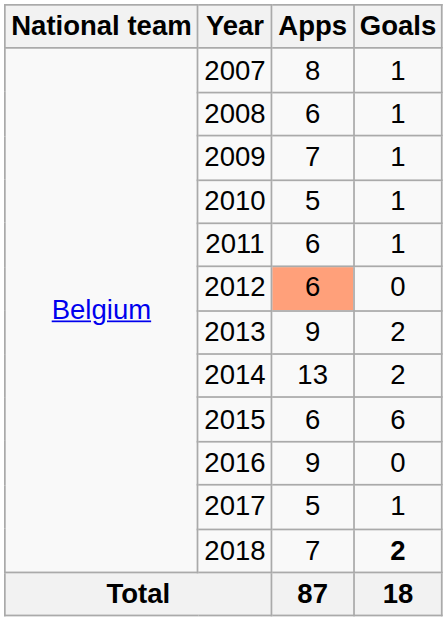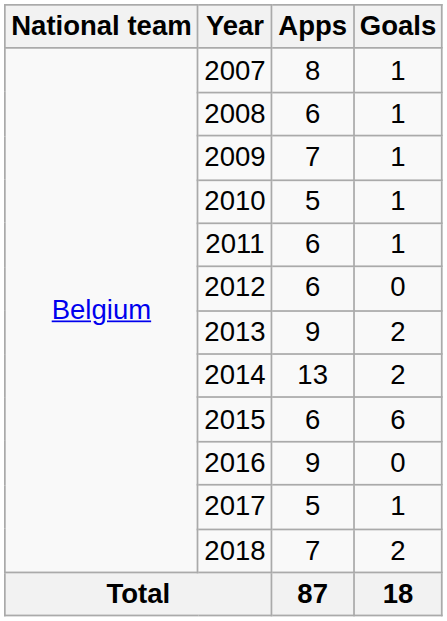(313, 288) lightsalmon background -> (313, 288) no background
(398, 550) bold -> (398, 550) normal
